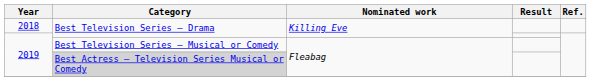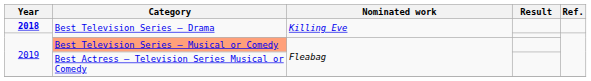(29, 26) normal -> (29, 26) bold
(167, 45) no background -> (167, 45) lightsalmon background
(169, 64) lightgrey background -> (169, 64) no background
